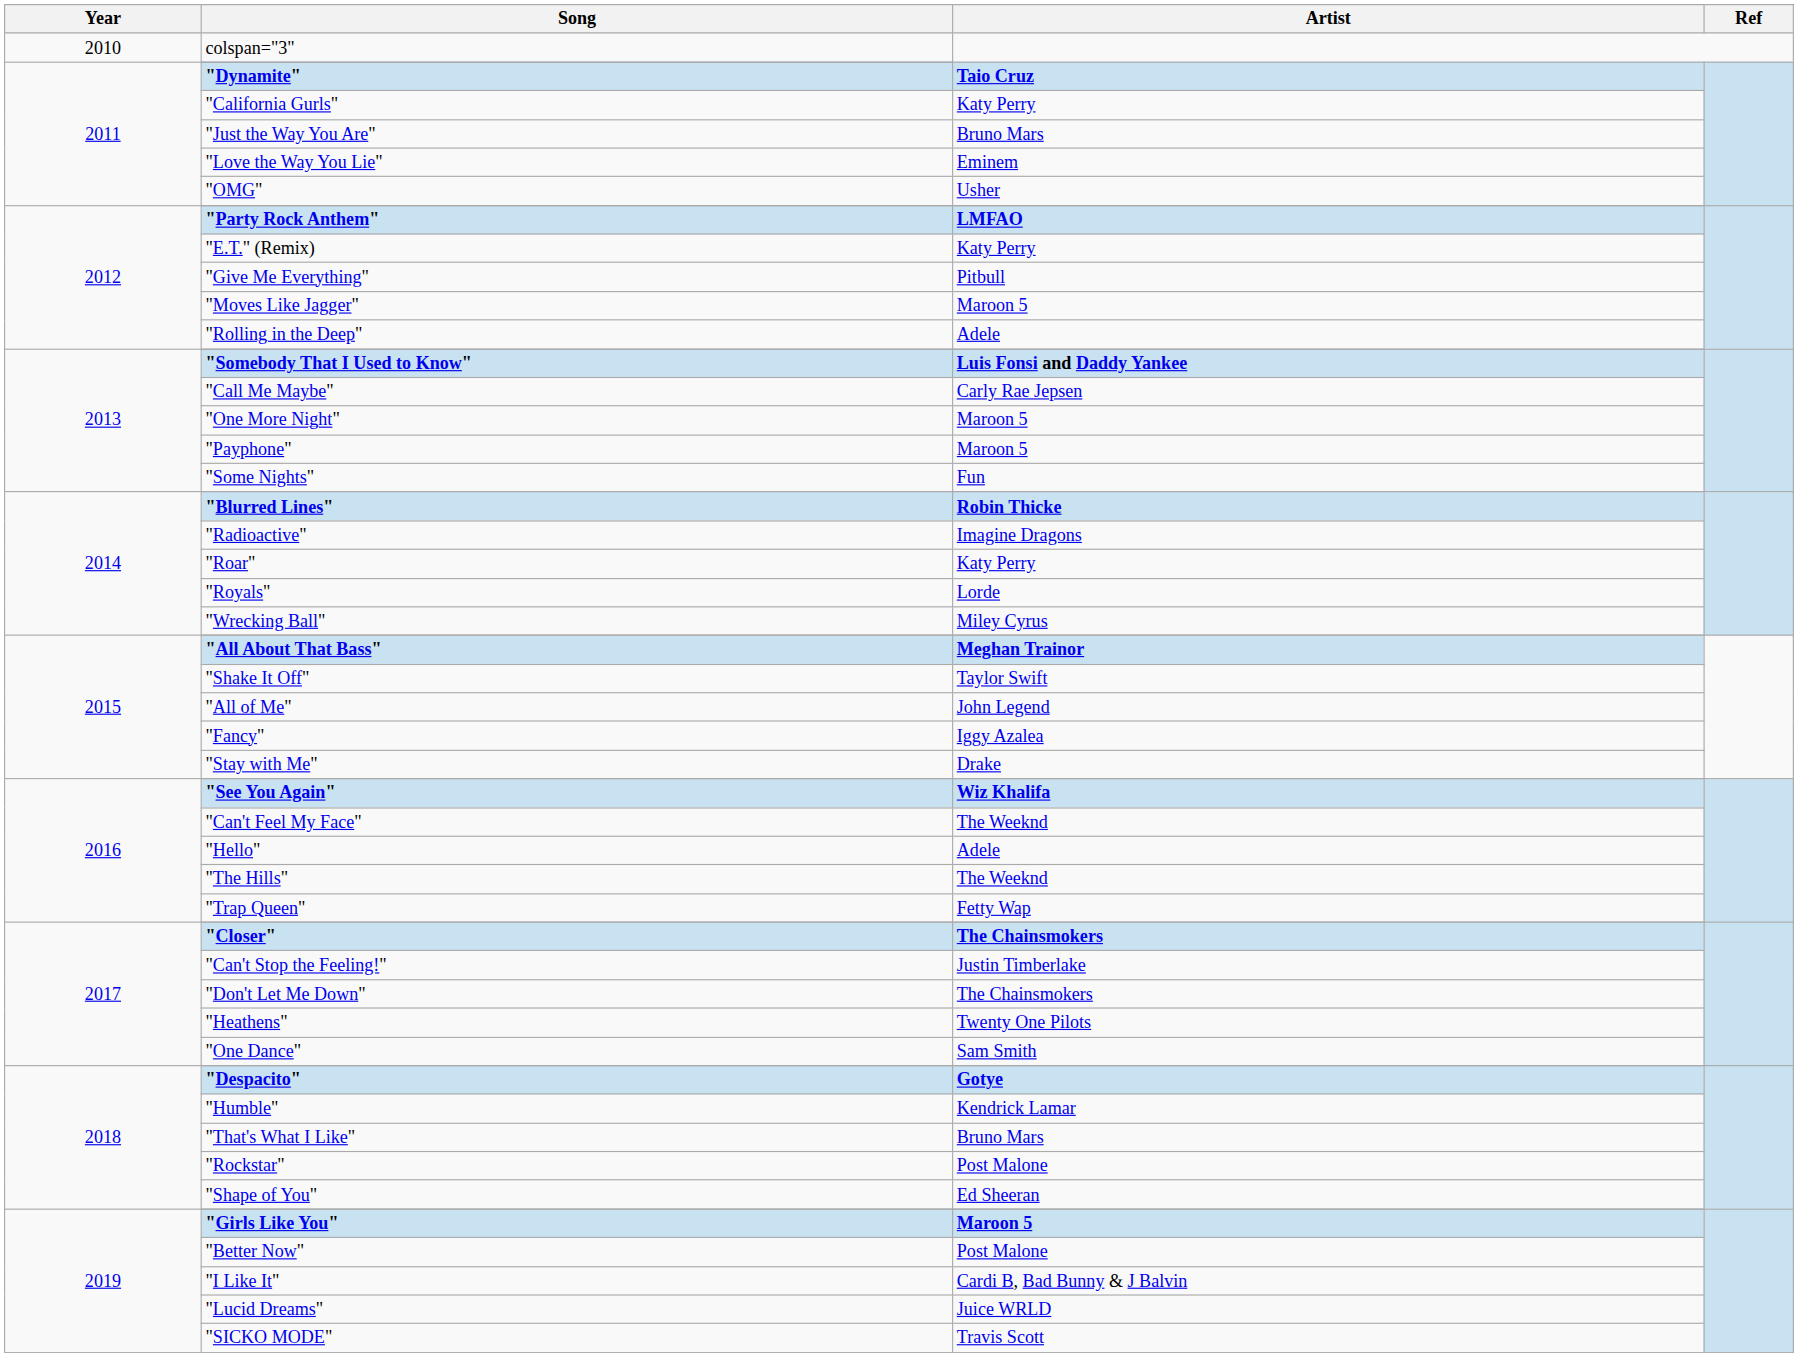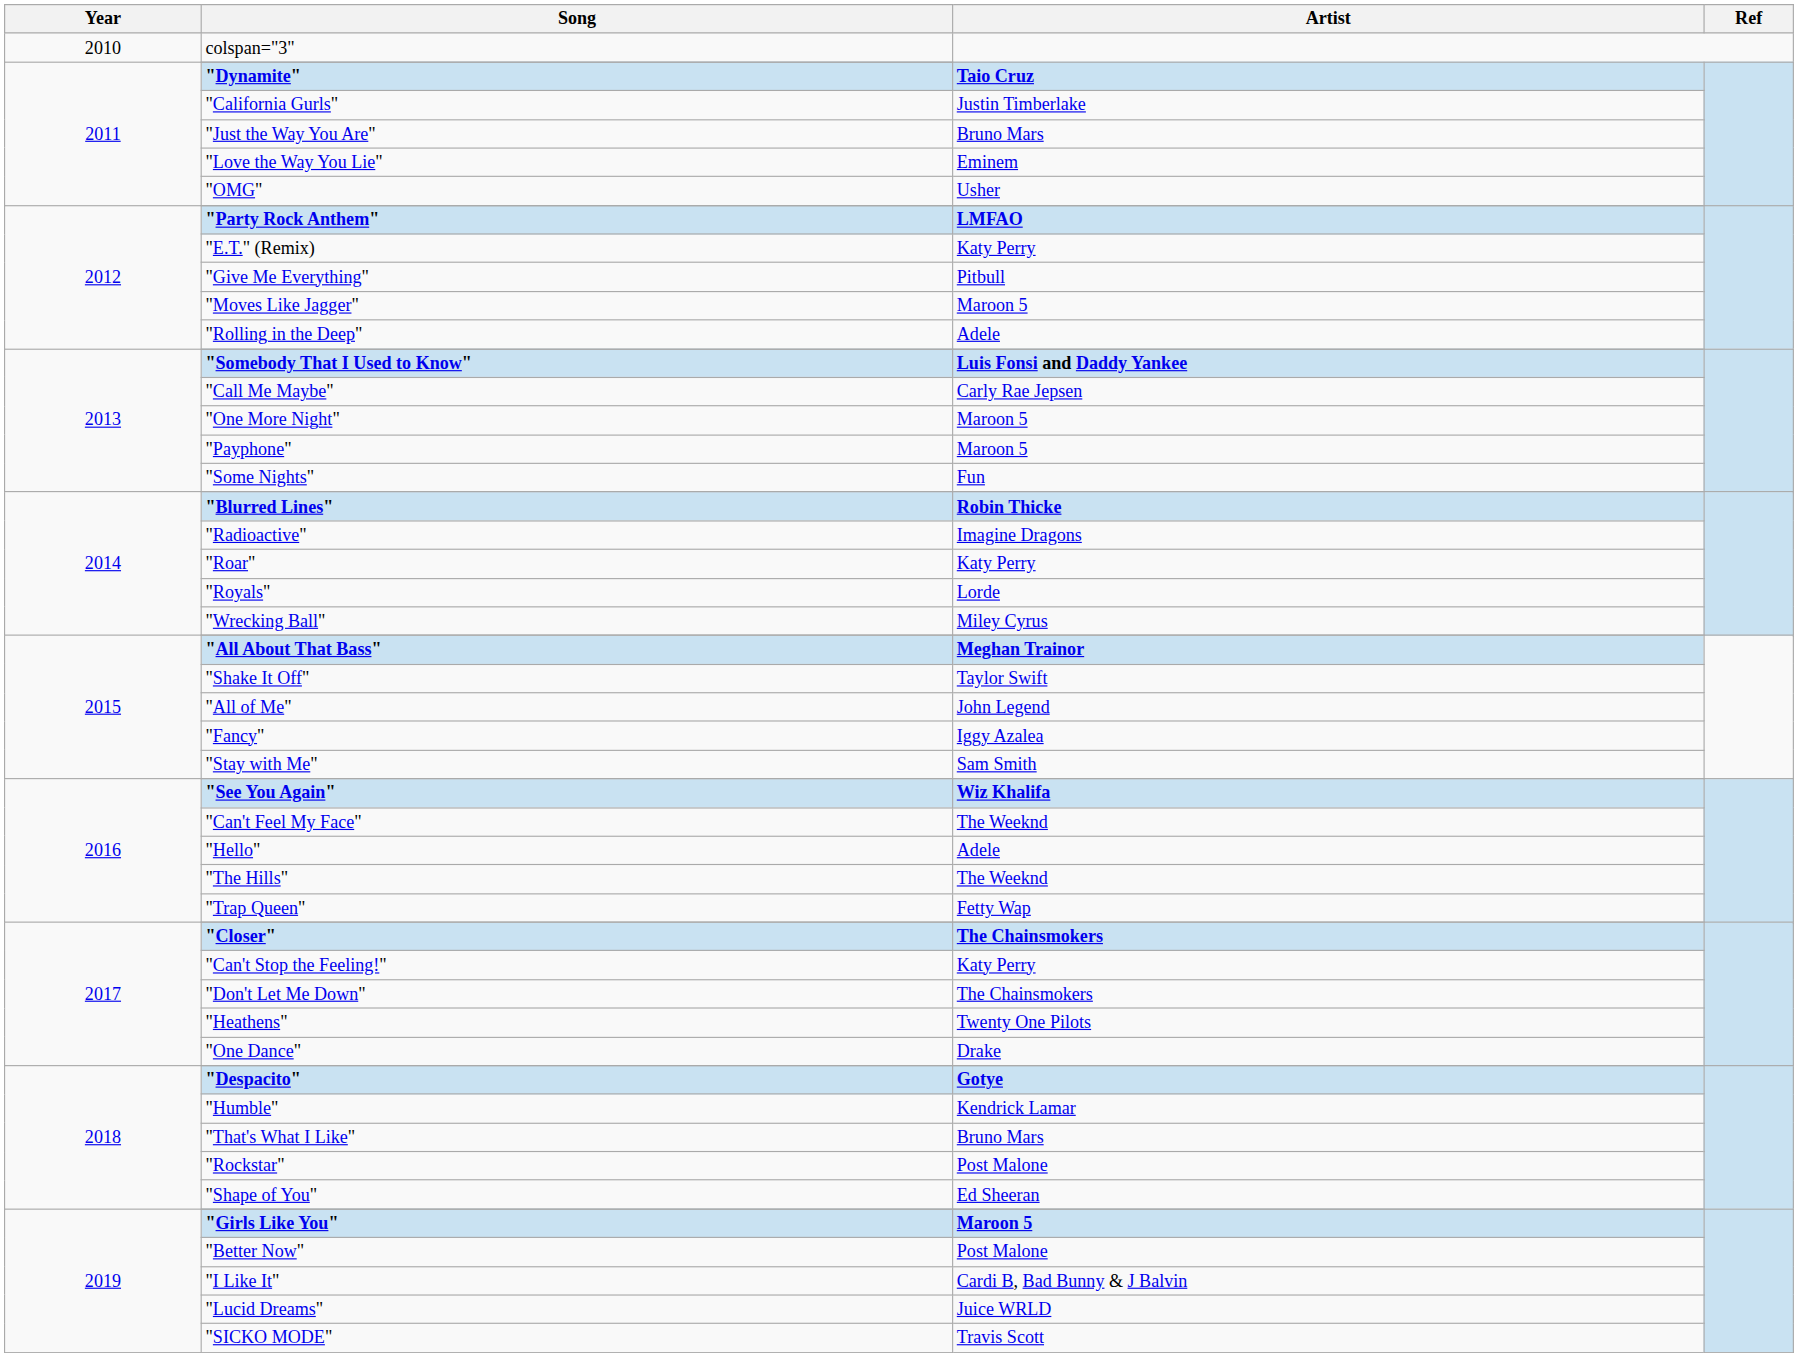(996, 104) Katy Perry -> (1021, 104) Justin Timberlake
(979, 764) Drake -> (997, 764) Sam Smith
(1021, 965) Justin Timberlake -> (996, 965) Katy Perry
(997, 1051) Sam Smith -> (979, 1051) Drake
